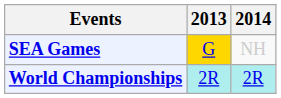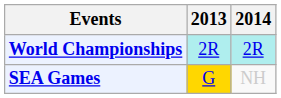rows swapped: (55, 49) <-> (96, 79)
